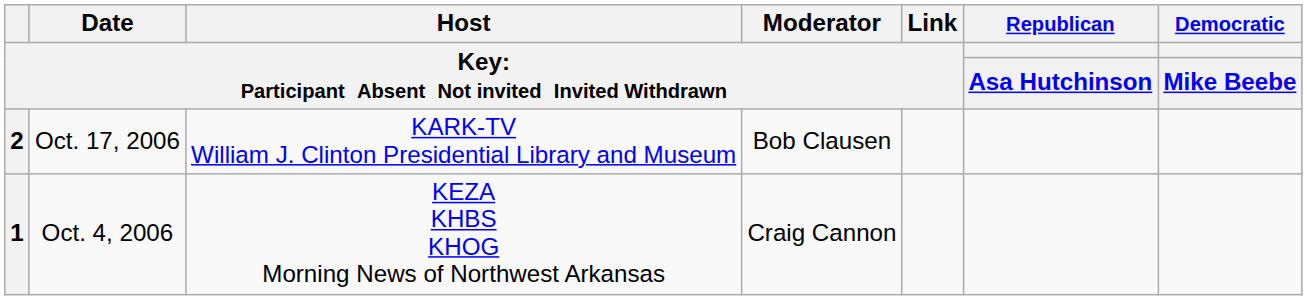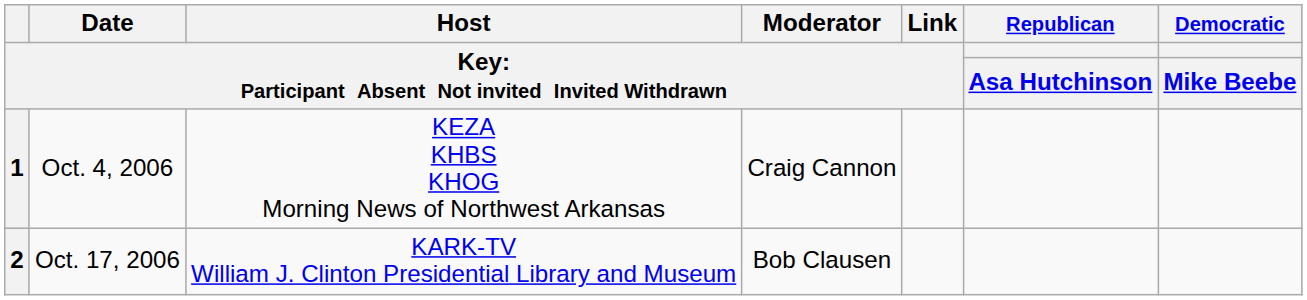rows swapped: (17, 233) <-> (17, 141)
